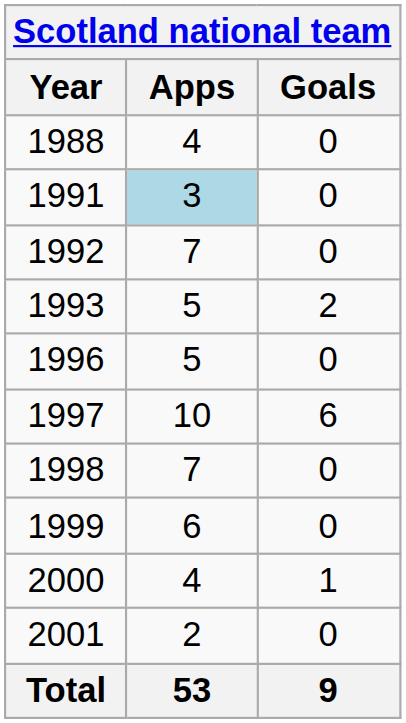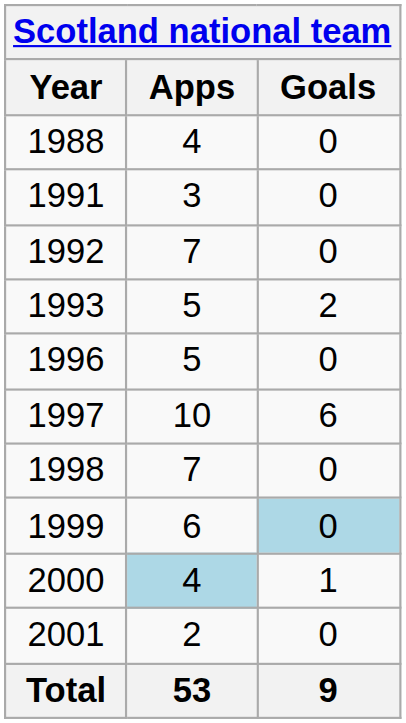(192, 196) lightblue background -> (192, 196) no background
(328, 525) no background -> (328, 525) lightblue background
(192, 580) no background -> (192, 580) lightblue background
